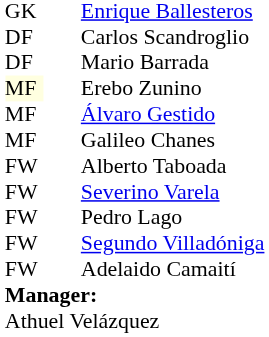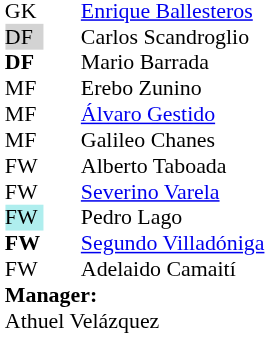(19, 36) no background -> (19, 36) lightgrey background
(19, 62) normal -> (19, 62) bold
(21, 88) lightyellow background -> (21, 88) no background
(21, 217) no background -> (21, 217) paleturquoise background
(21, 243) normal -> (22, 243) bold
